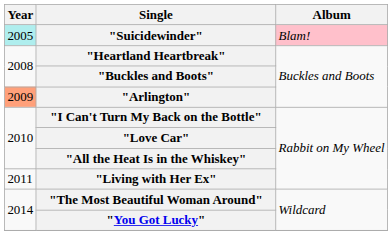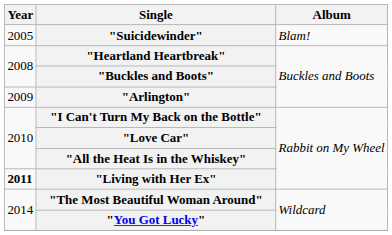(20, 35) paleturquoise background -> (20, 35) no background
(294, 35) pink background -> (294, 35) no background
(20, 96) lightsalmon background -> (20, 96) no background
(20, 179) normal -> (20, 179) bold
